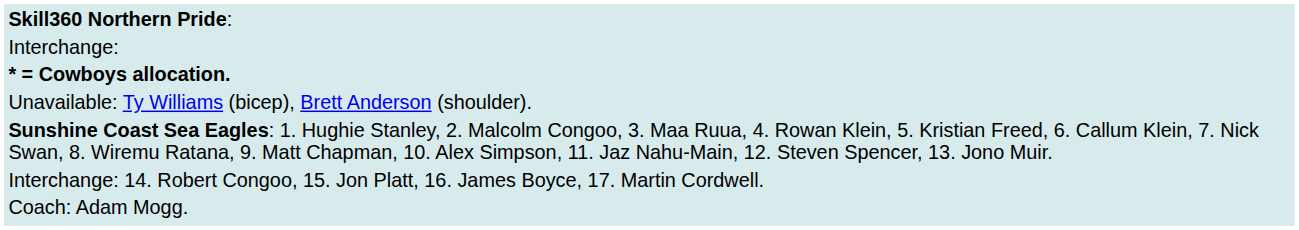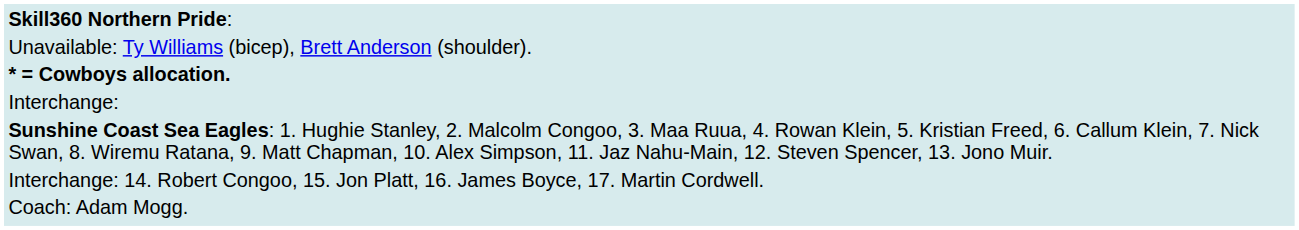(64, 47) Interchange: -> (270, 47) Unavailable: Ty Williams (bicep), Brett Anderson (shoulder).
(270, 103) Unavailable: Ty Williams (bicep), Brett Anderson (shoulder). -> (64, 103) Interchange:
